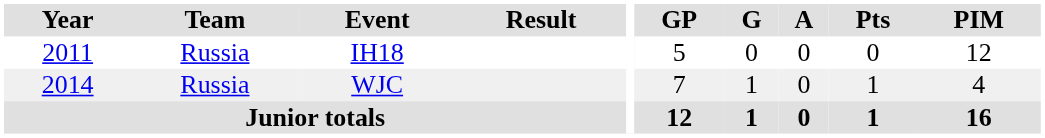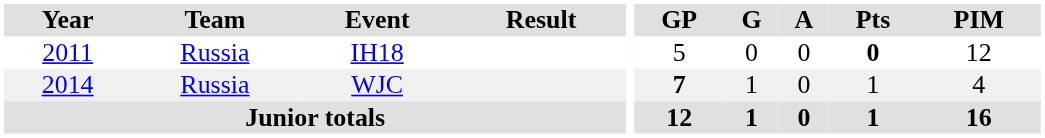(873, 52) normal -> (873, 52) bold
(679, 84) normal -> (679, 84) bold
